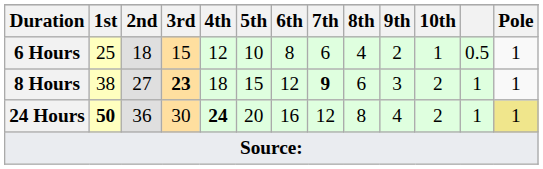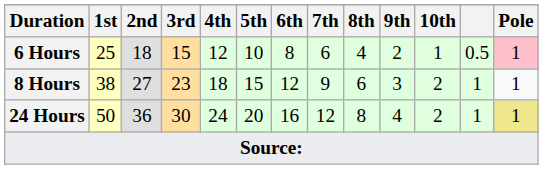(516, 52) no background -> (516, 52) pink background
(181, 84) bold -> (181, 84) normal
(325, 84) bold -> (325, 84) normal
(106, 116) bold -> (106, 116) normal
(218, 116) bold -> (218, 116) normal
